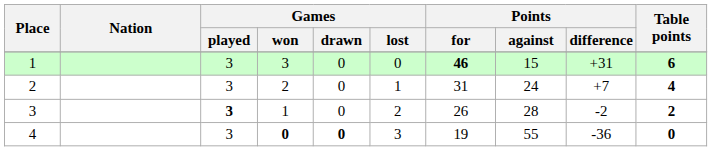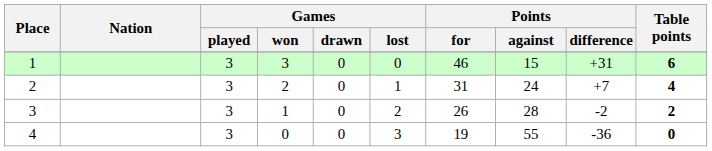(461, 63) bold -> (461, 63) normal
(229, 110) bold -> (229, 110) normal
(285, 134) bold -> (285, 134) normal
(341, 134) bold -> (341, 134) normal
